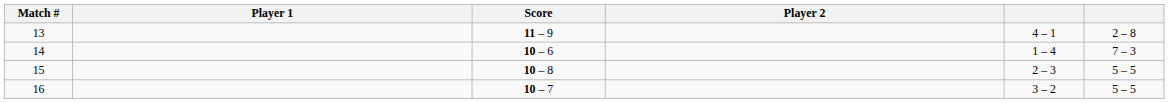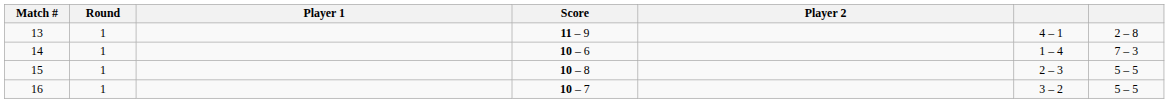+ column: (103, 13)
